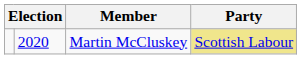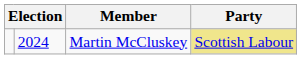(33, 41) 2020 -> (33, 41) 2024
